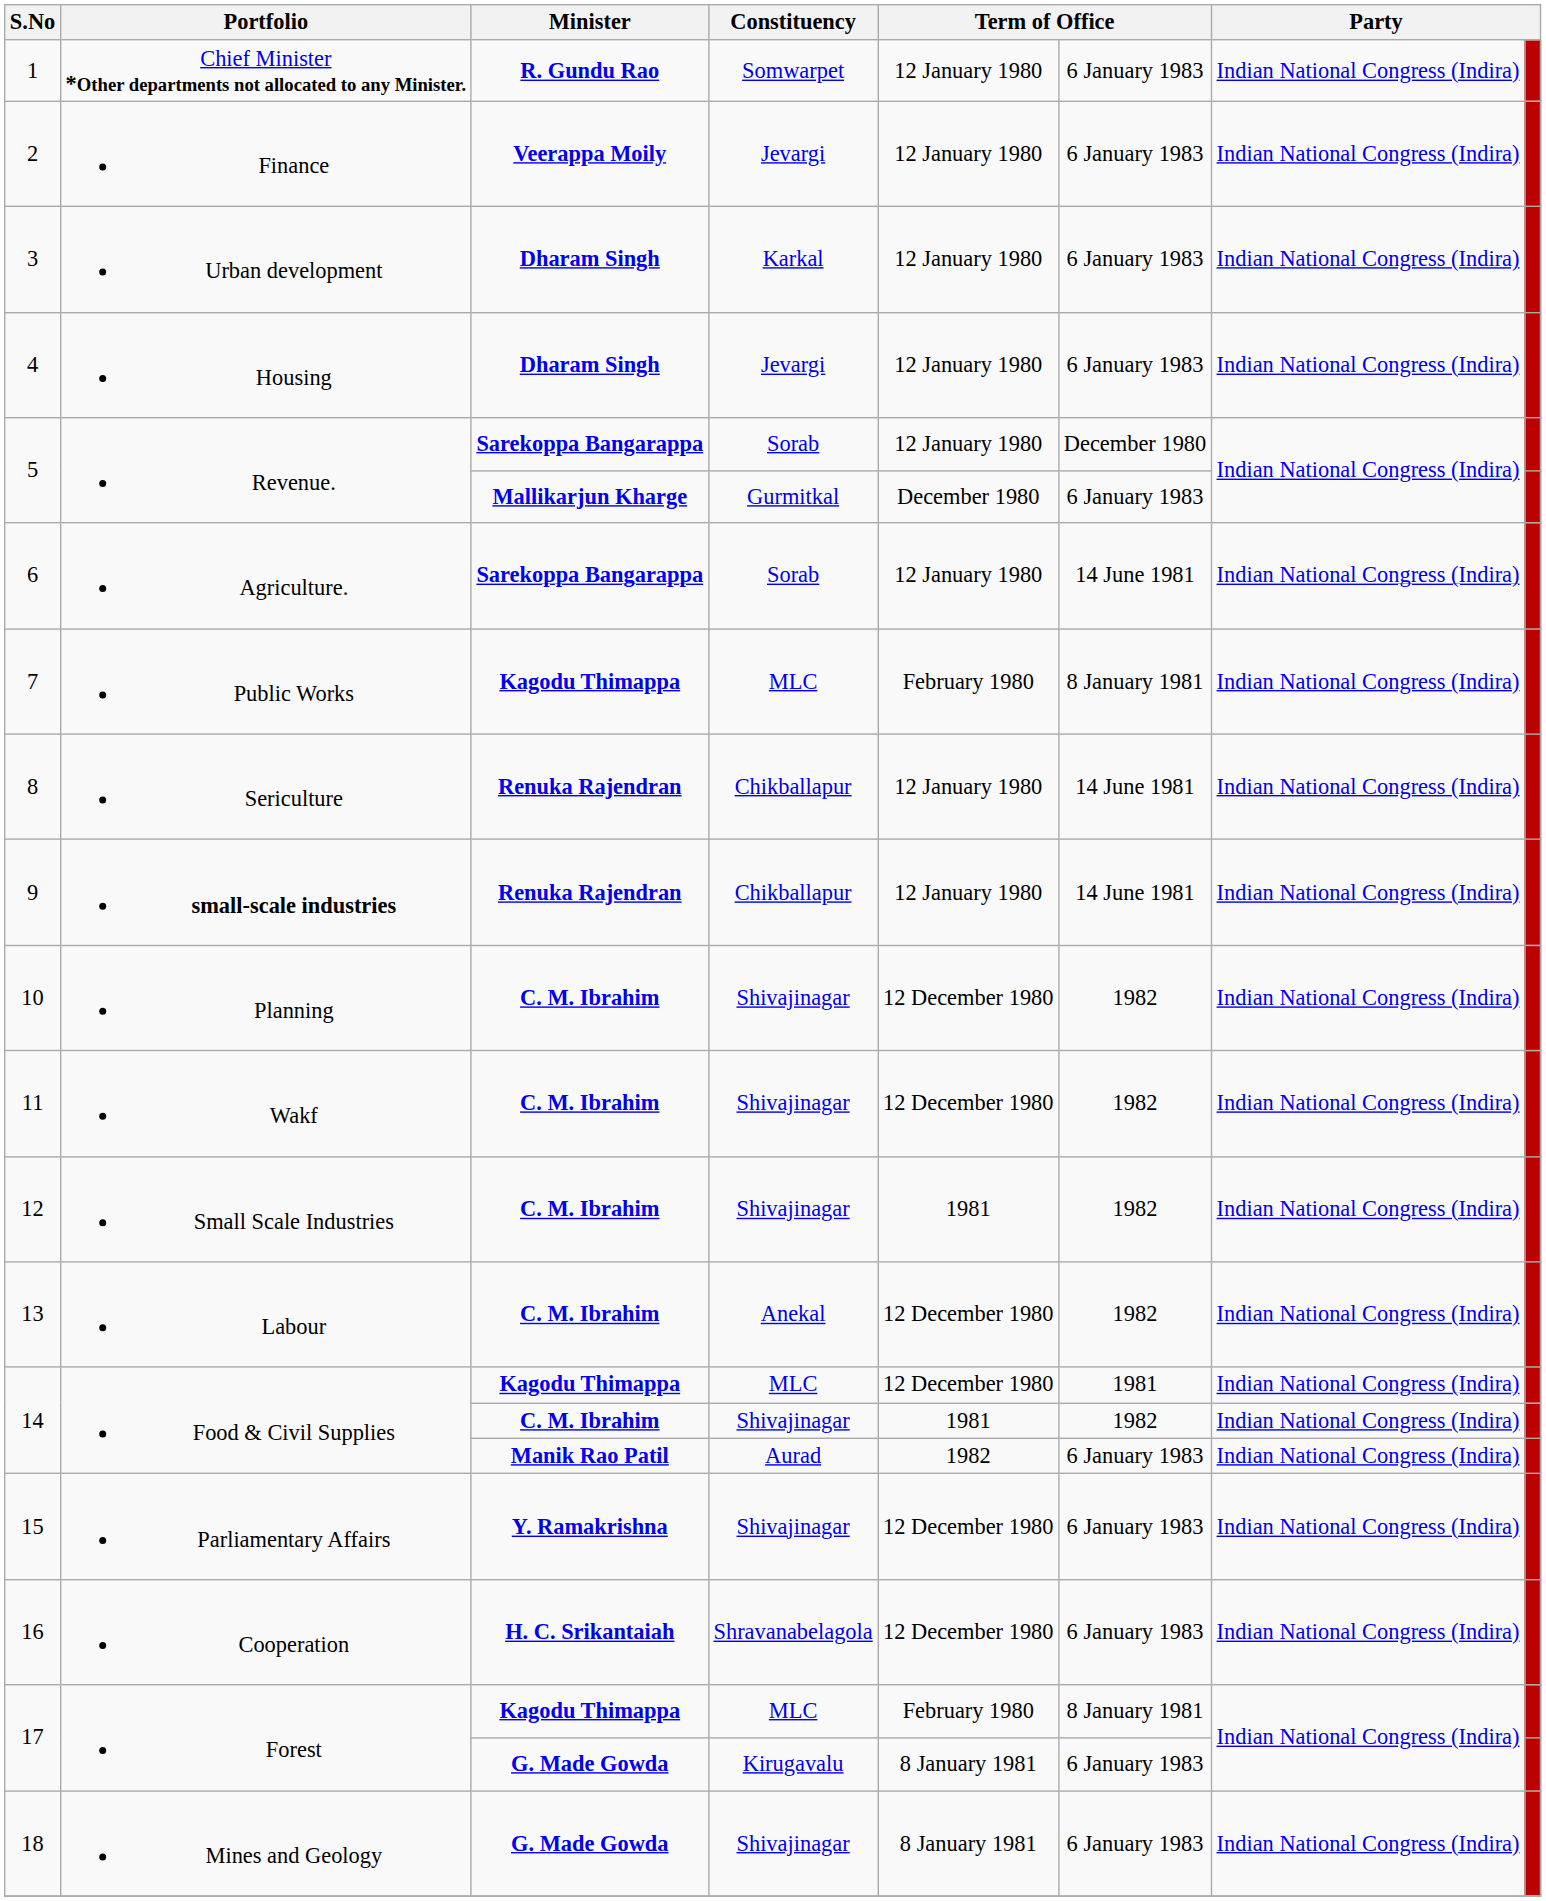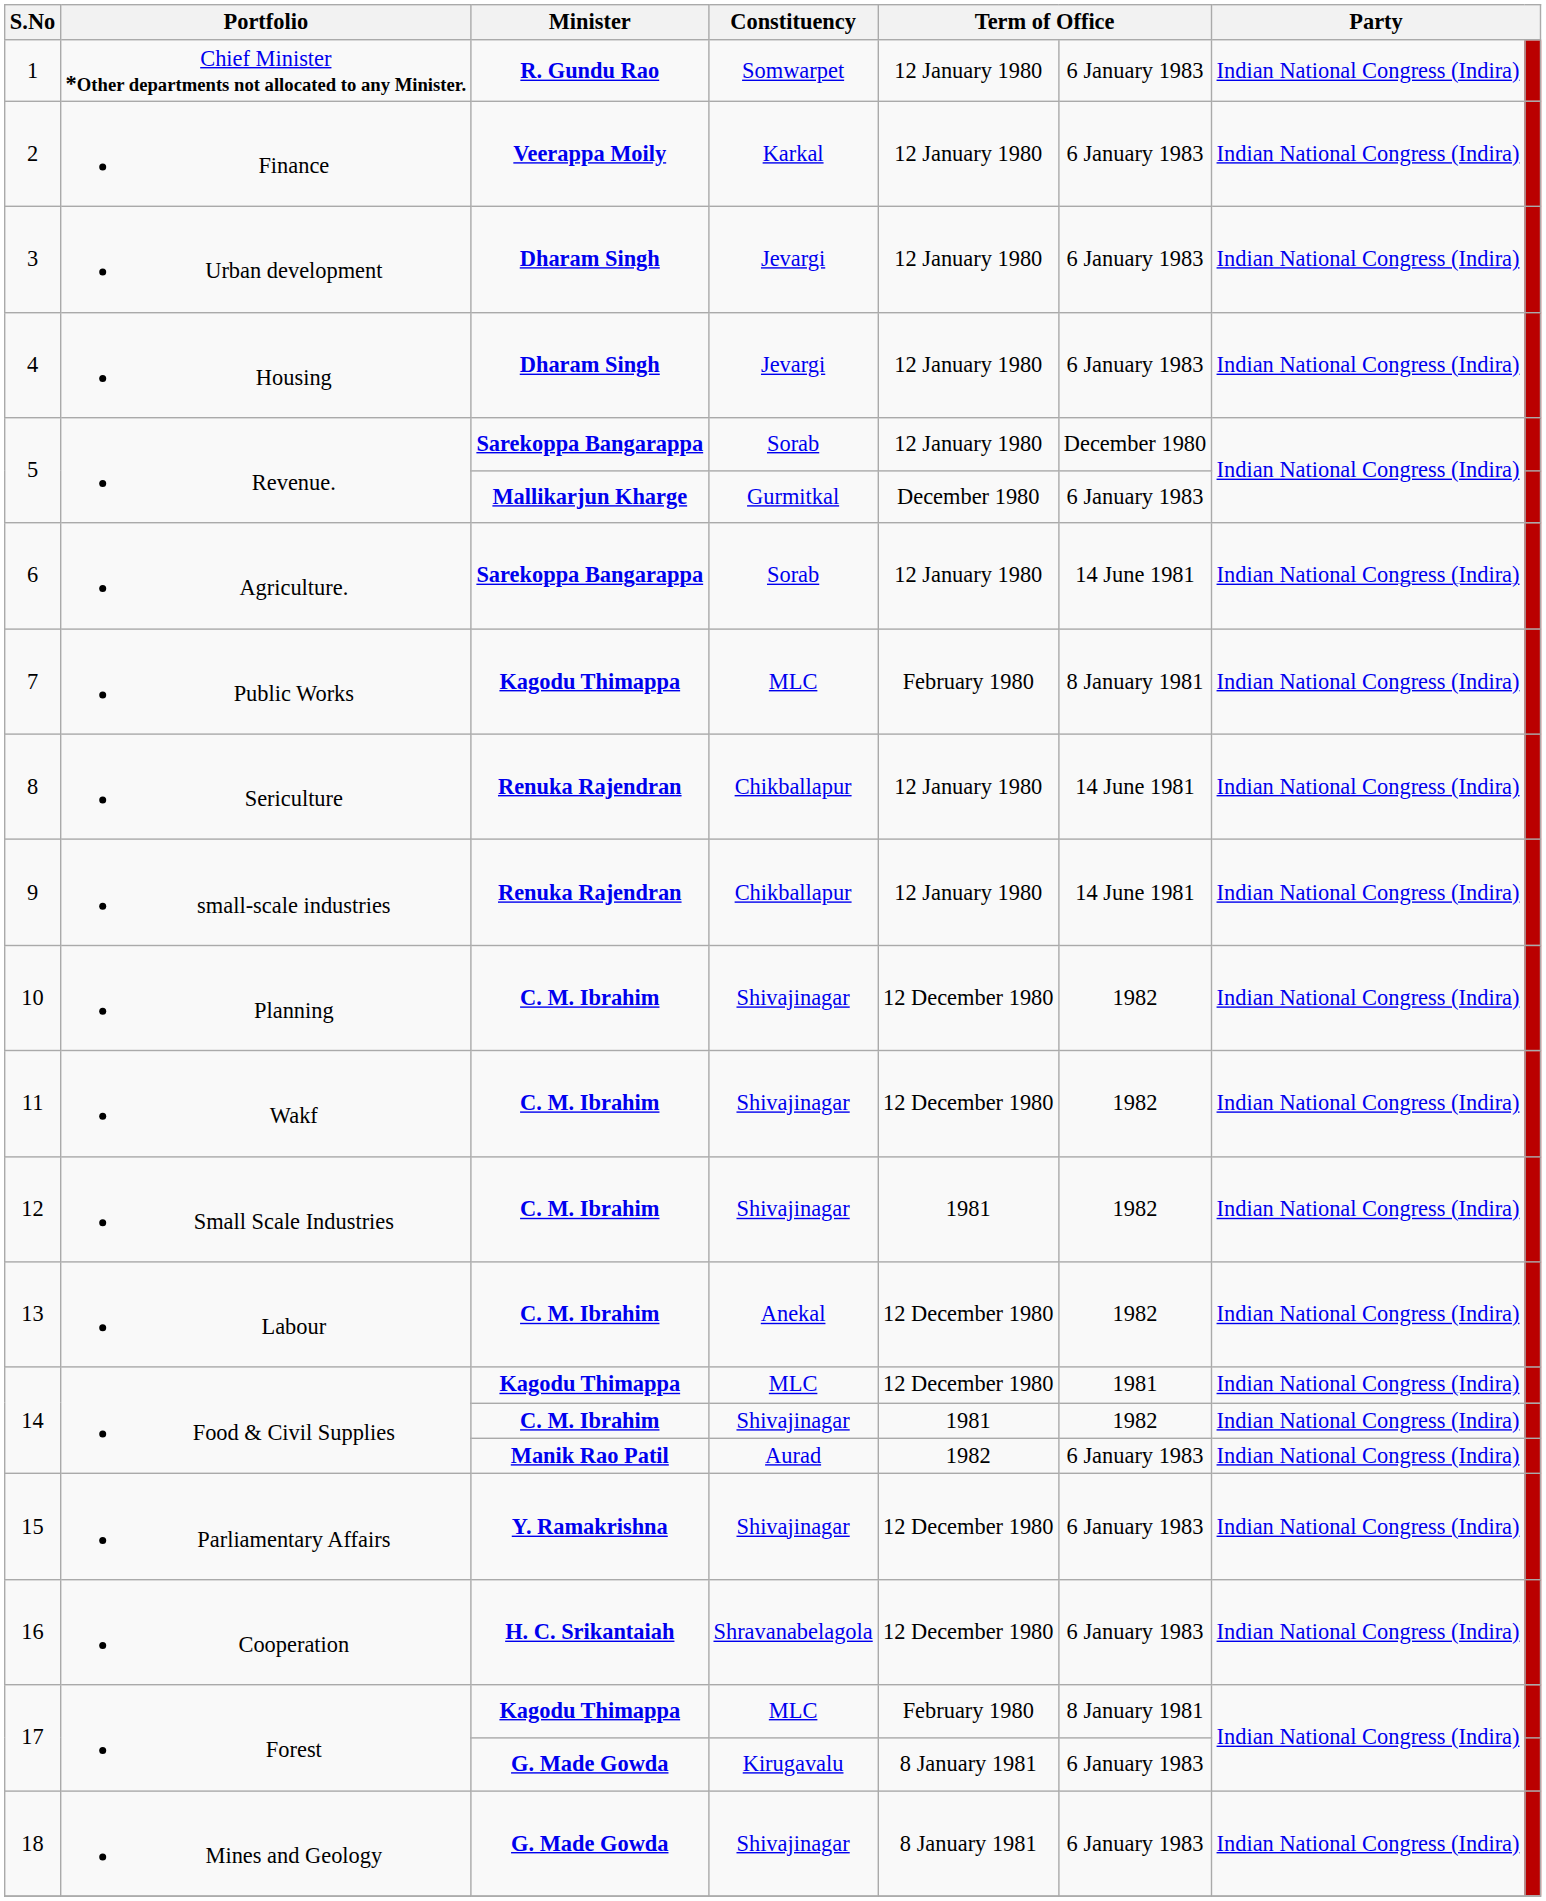(793, 153) Jevargi -> (793, 153) Karkal
(793, 259) Karkal -> (793, 259) Jevargi
(266, 905) bold -> (266, 905) normal
